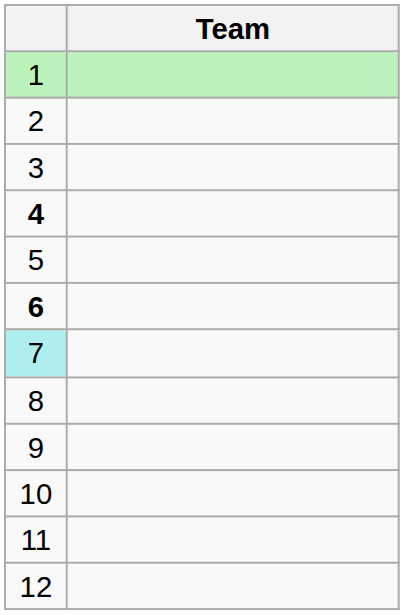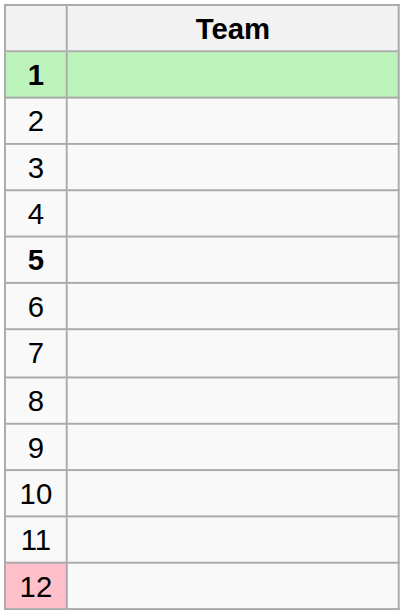(36, 75) normal -> (36, 75) bold
(36, 214) bold -> (36, 214) normal
(36, 261) normal -> (36, 261) bold
(36, 307) bold -> (36, 307) normal
(36, 353) paleturquoise background -> (36, 353) no background
(36, 586) no background -> (36, 586) pink background
